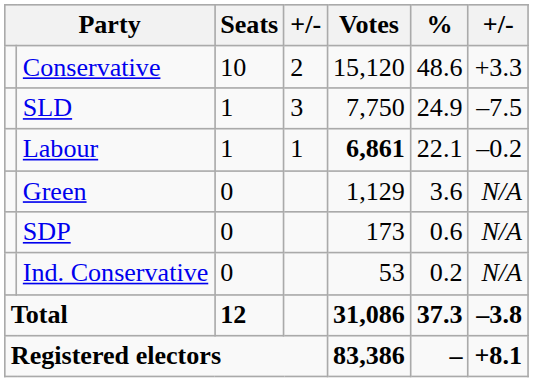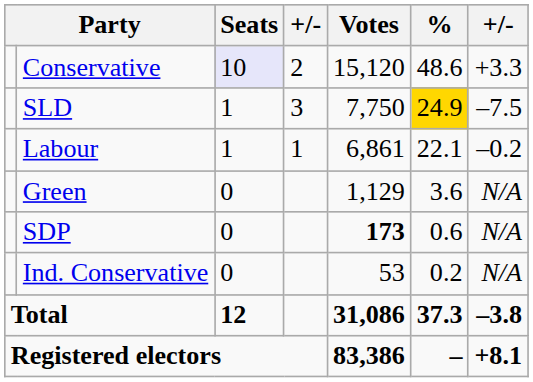(233, 66) no background -> (233, 66) lavender background
(440, 107) no background -> (440, 107) gold background
(375, 149) bold -> (375, 149) normal
(385, 231) normal -> (385, 231) bold
